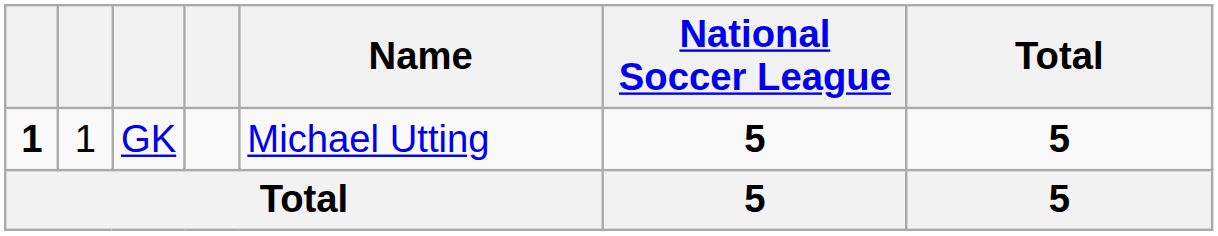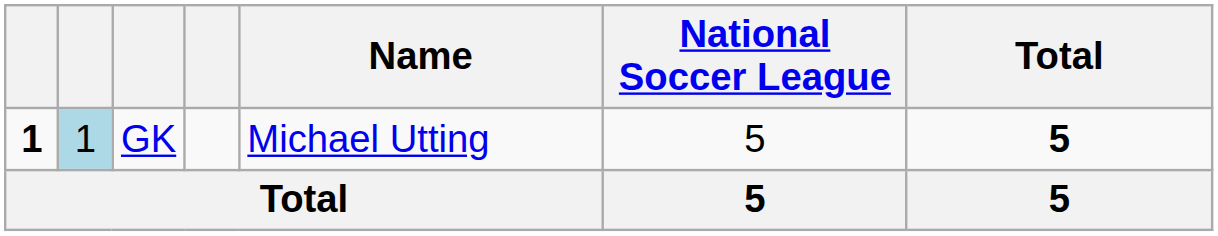(85, 138) no background -> (85, 138) lightblue background
(755, 138) bold -> (755, 138) normal
